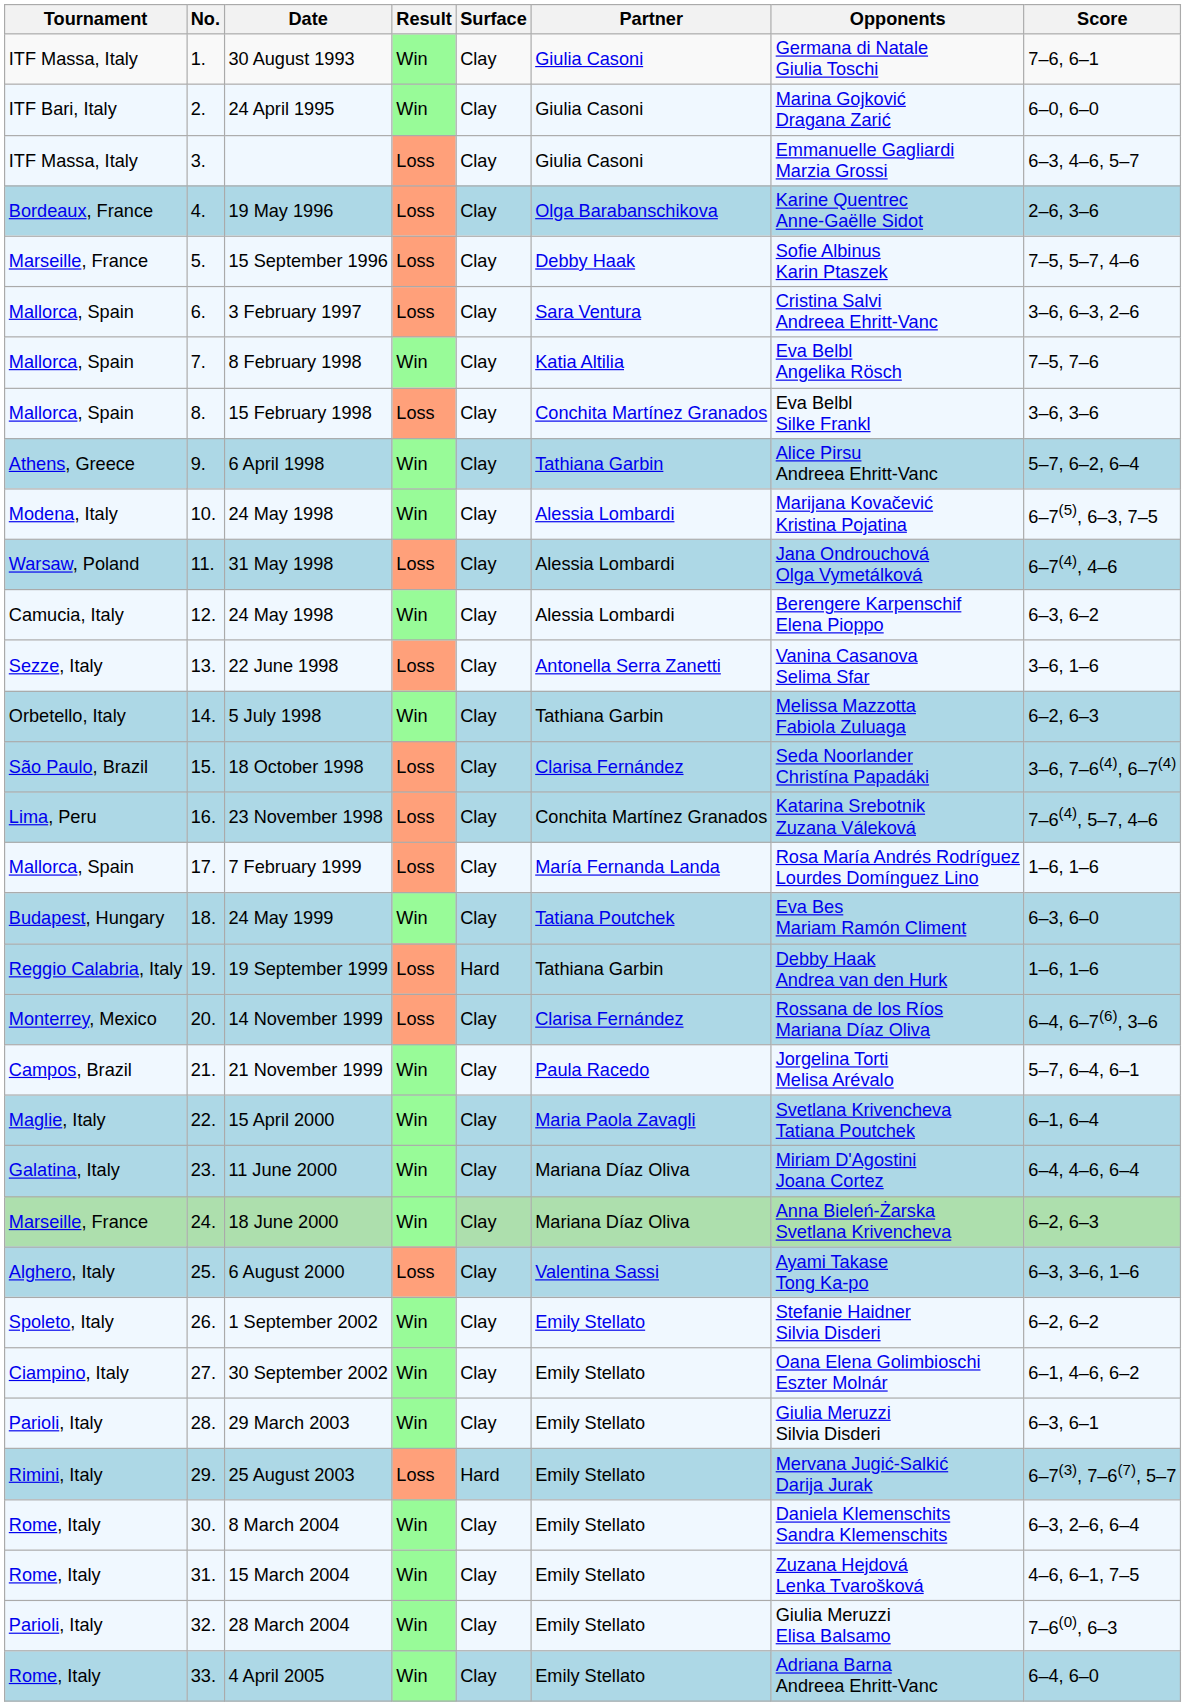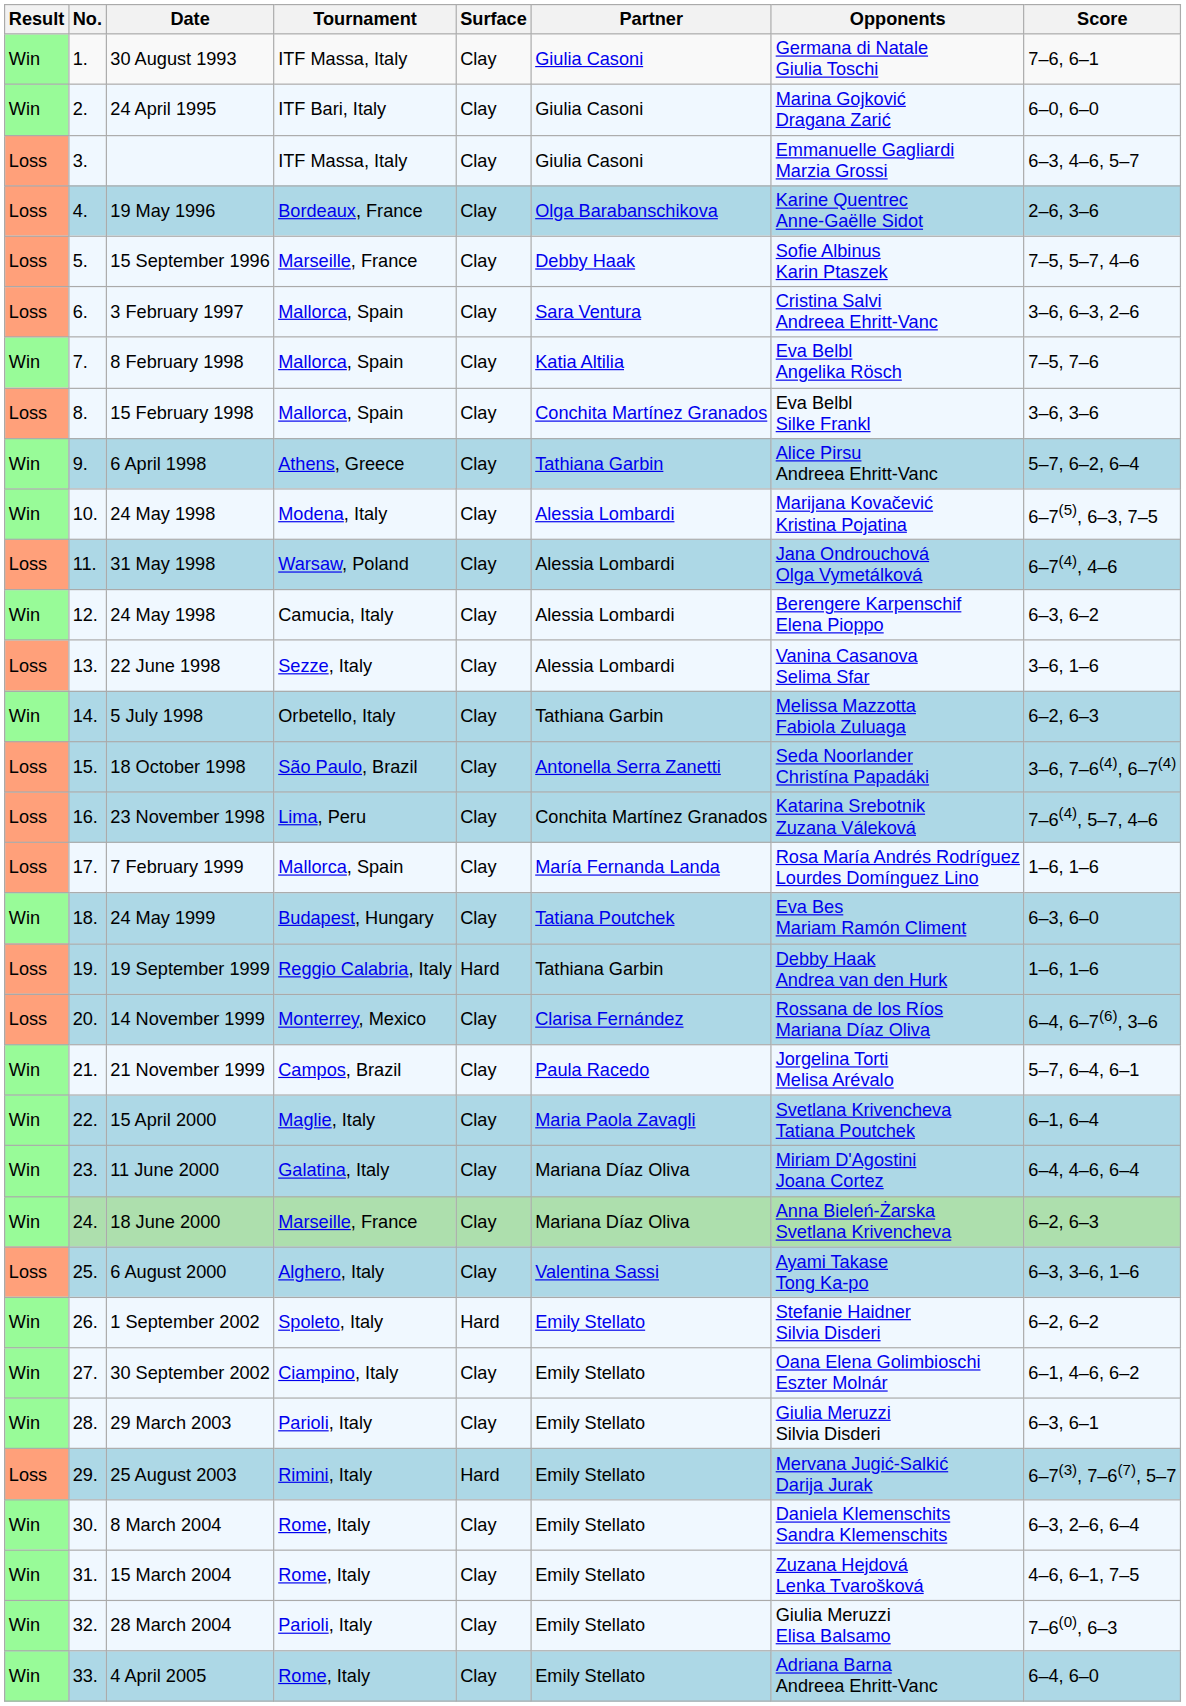columns swapped: (424, 18) <-> (96, 18)
(628, 665) Antonella Serra Zanetti -> (605, 665) Alessia Lombardi
(609, 766) Clarisa Fernández -> (628, 766) Antonella Serra Zanetti
(478, 1321) Clay -> (480, 1321) Hard
